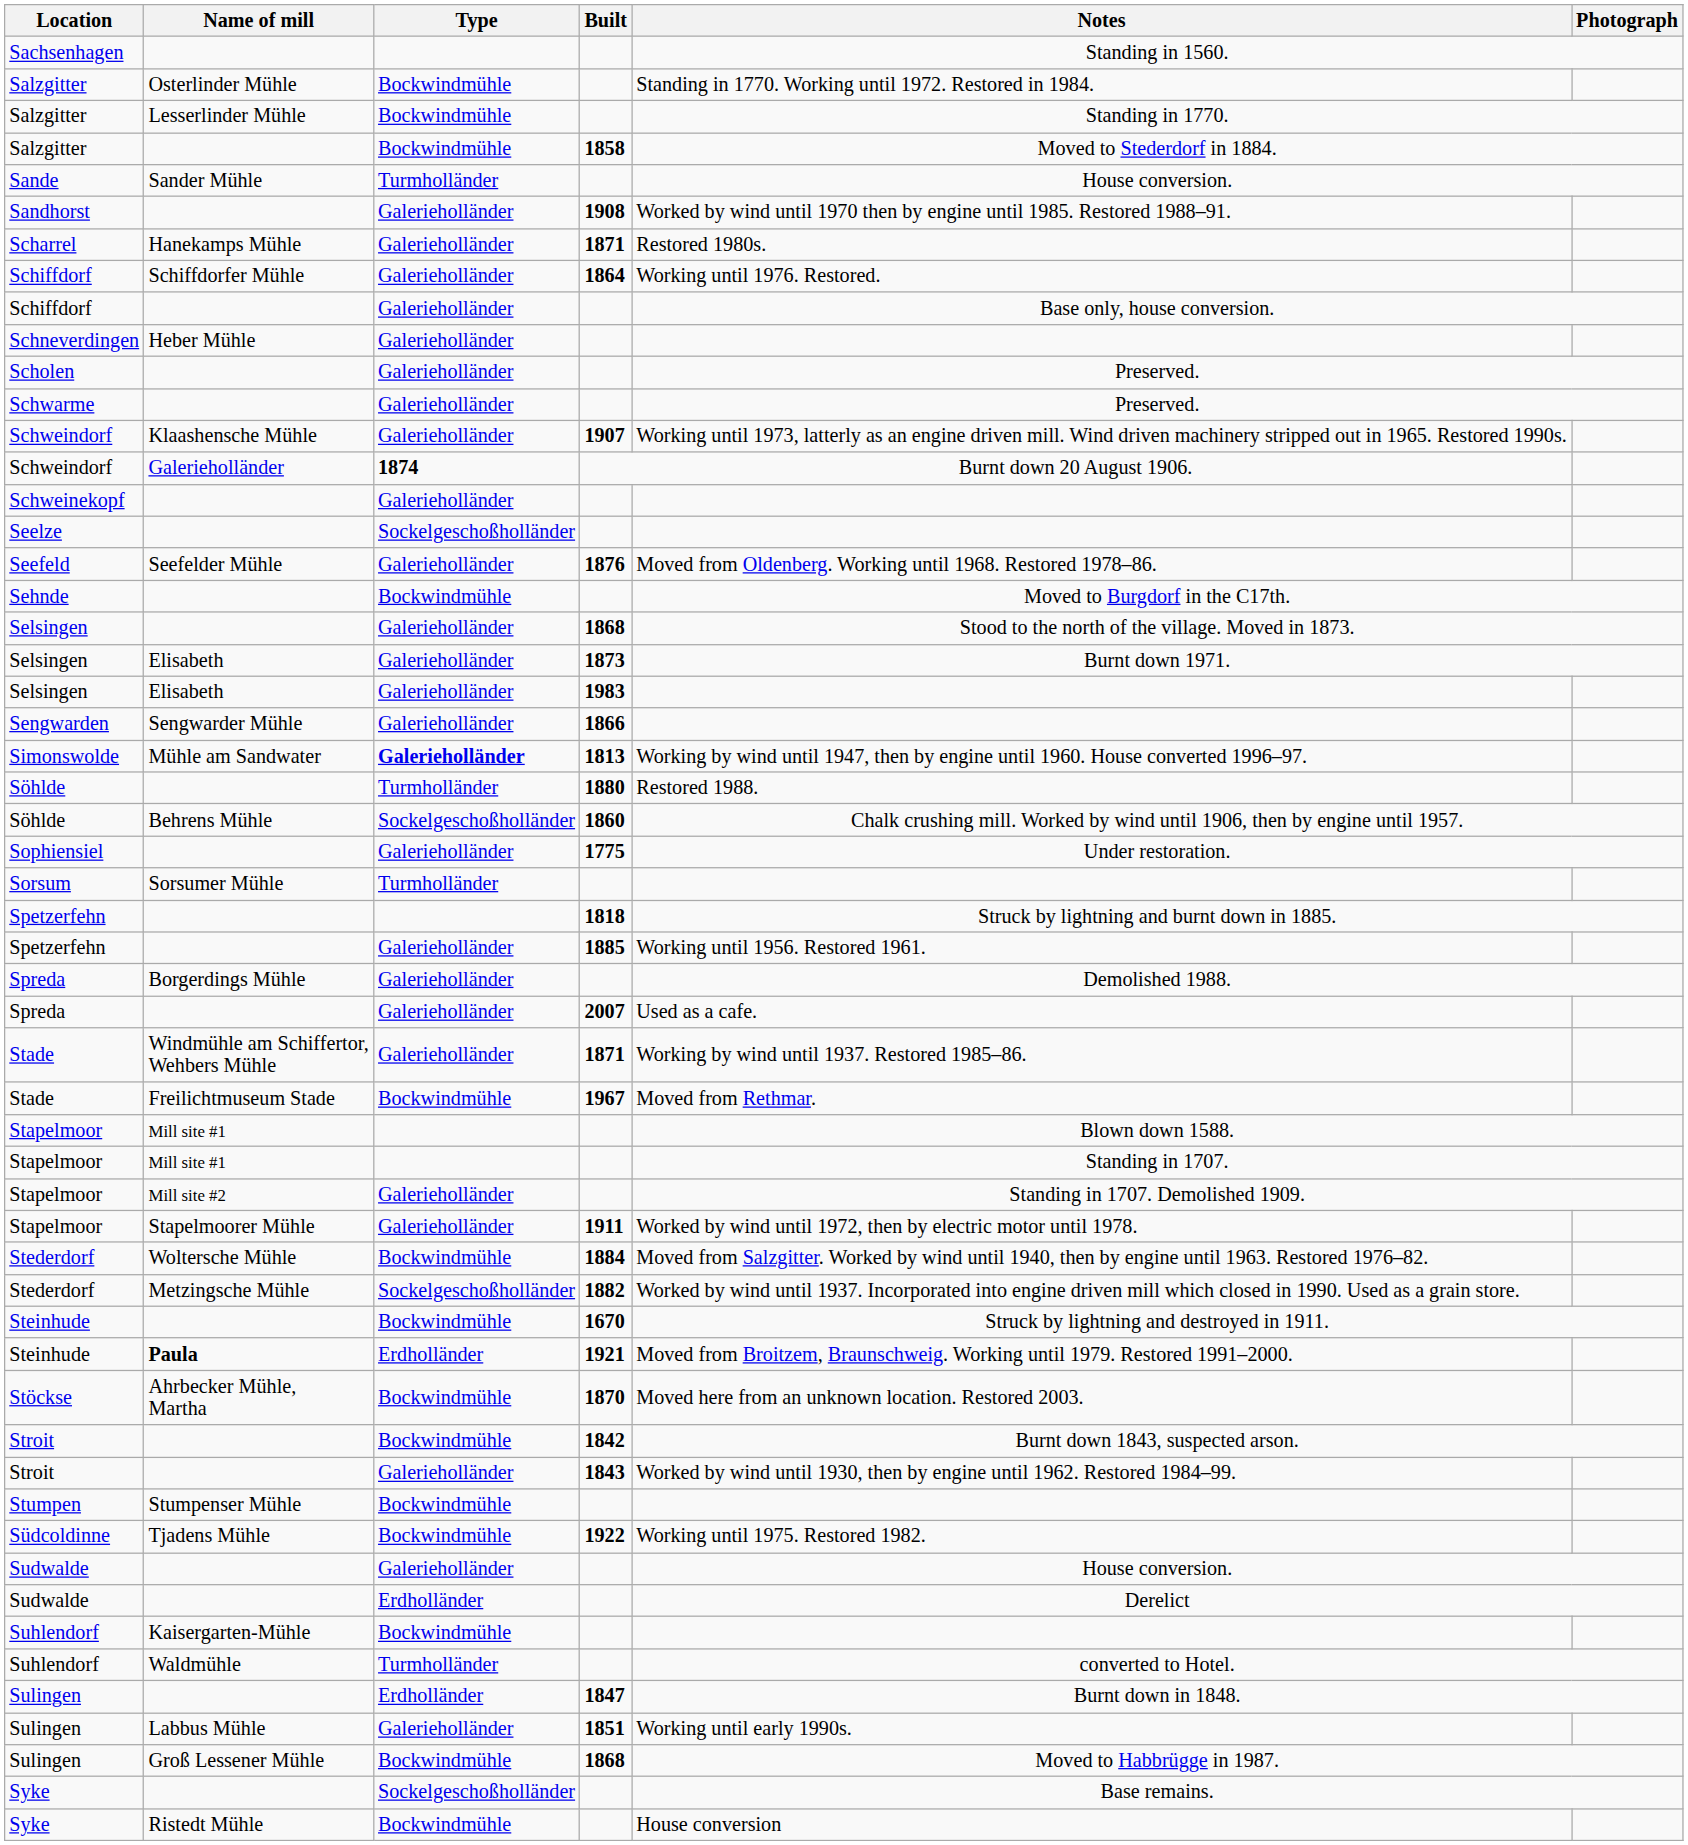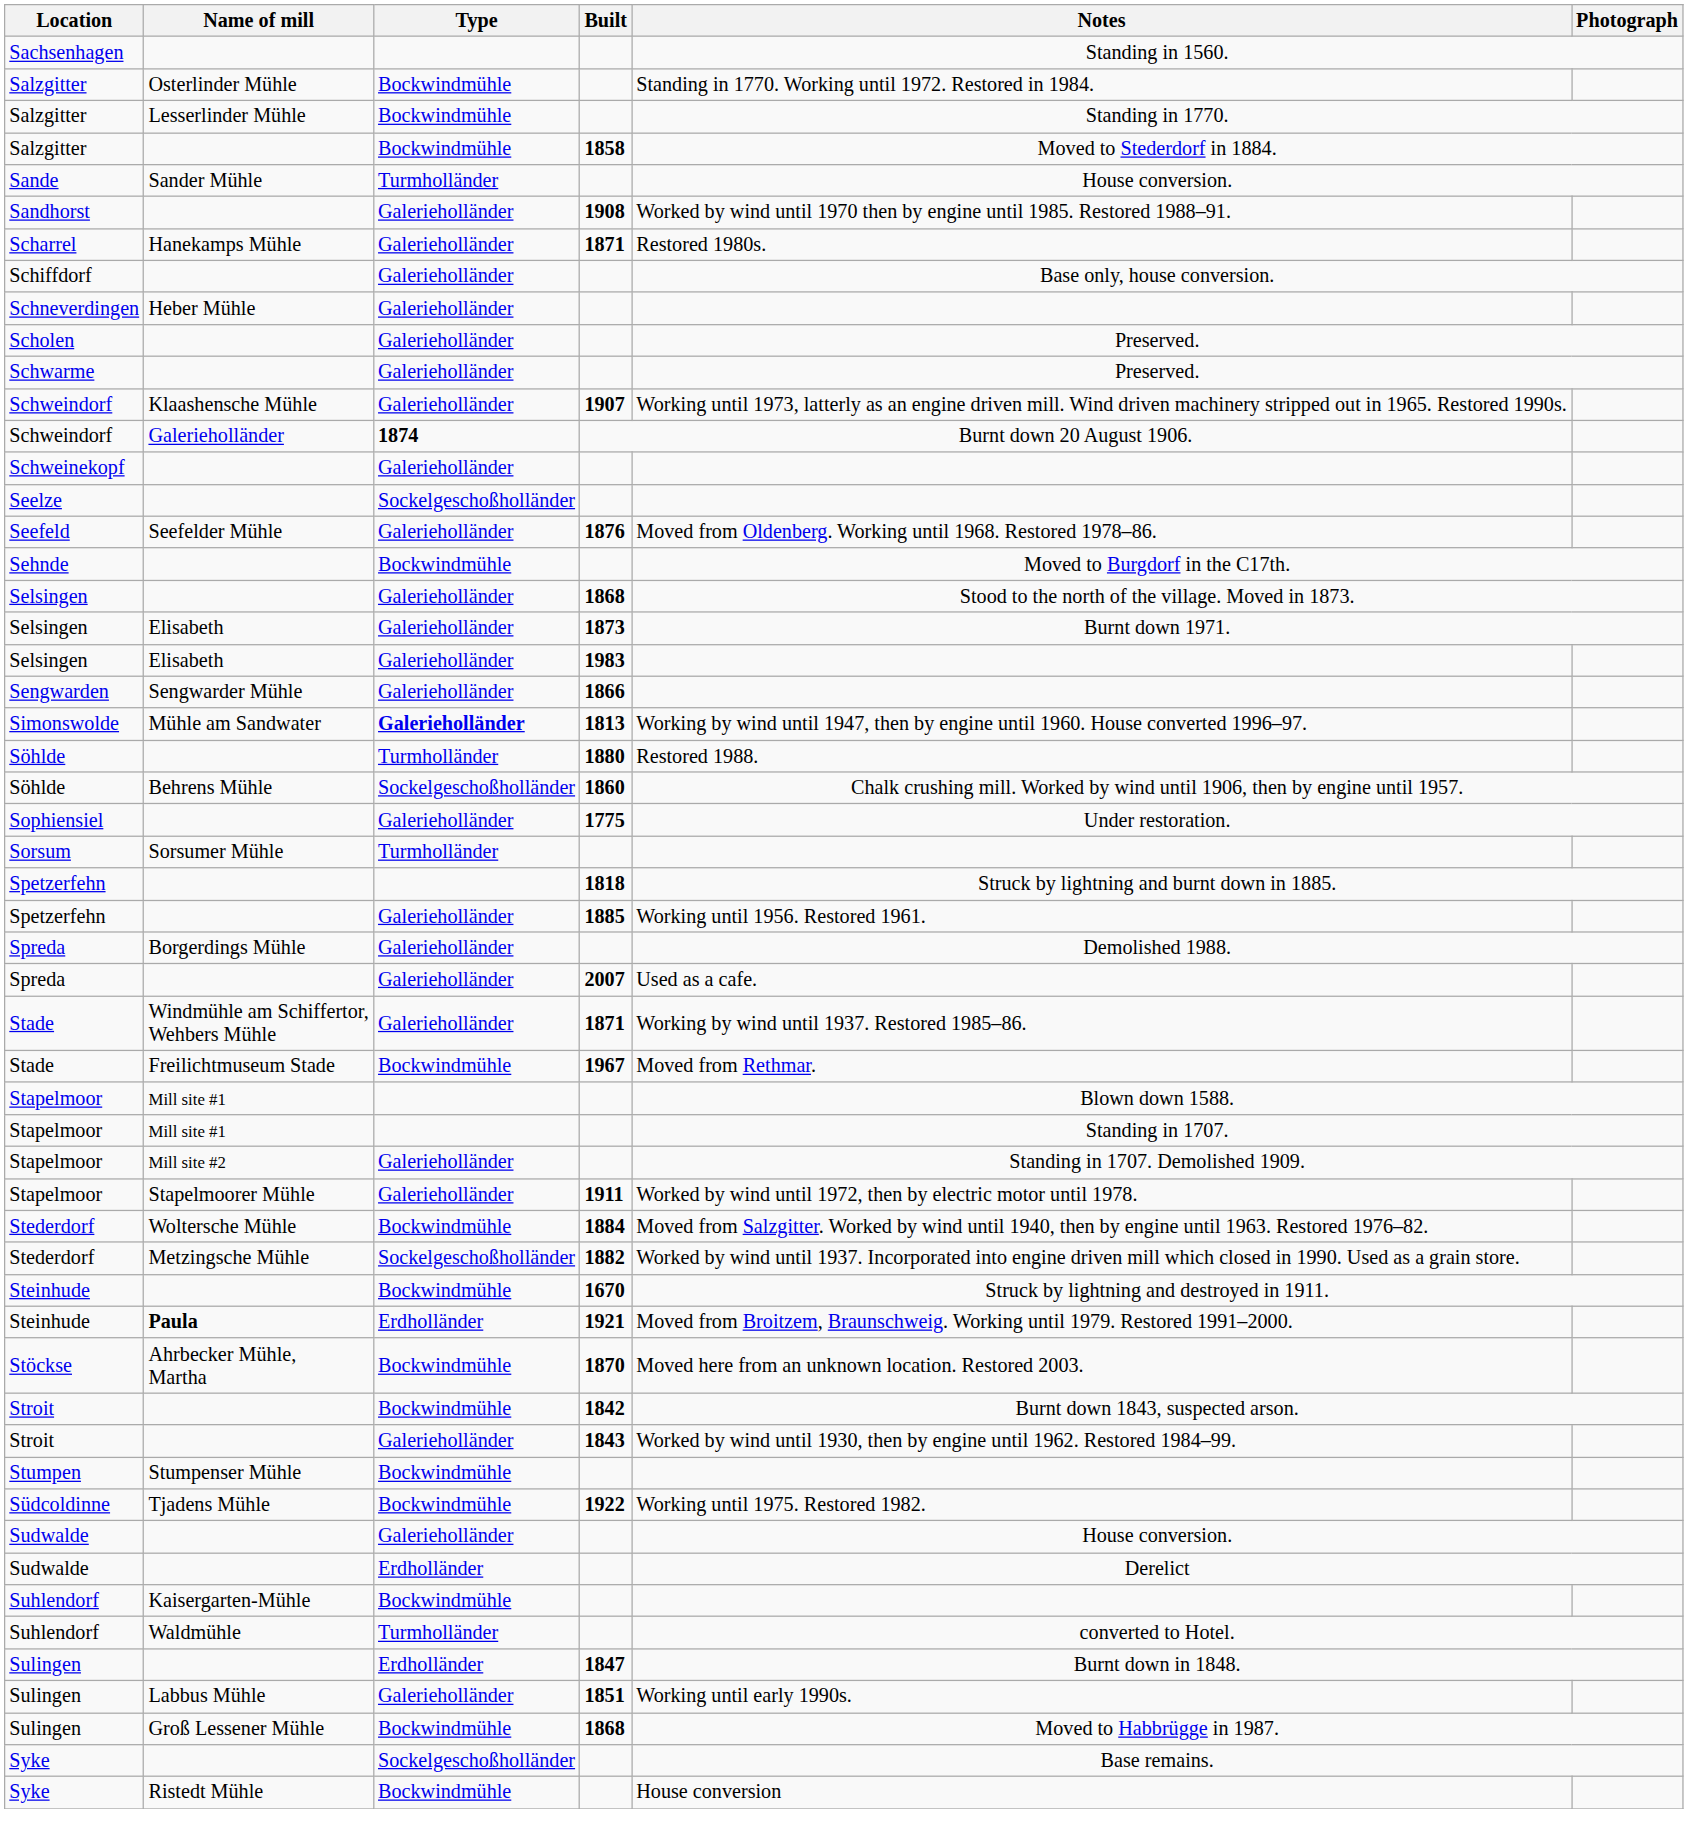- row: (51, 276)
